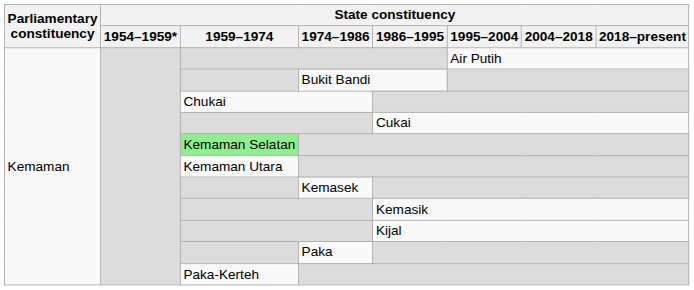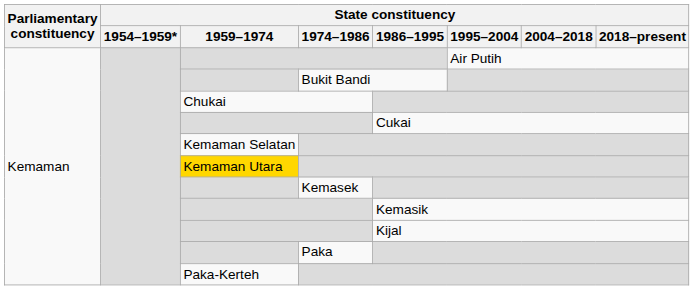(239, 144) lightgreen background -> (239, 144) no background
(233, 166) no background -> (233, 166) gold background
